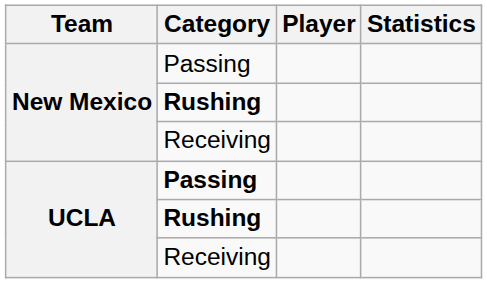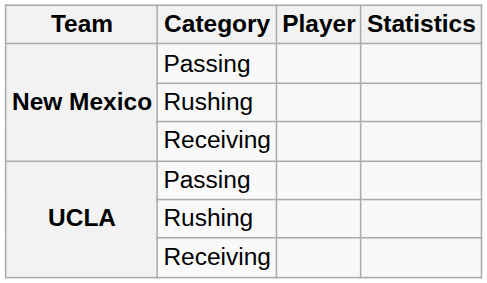(212, 102) bold -> (208, 102) normal
(210, 179) bold -> (207, 179) normal
(212, 218) bold -> (208, 218) normal
